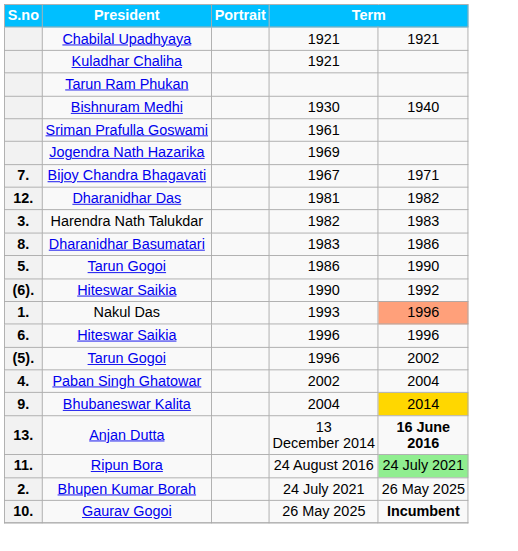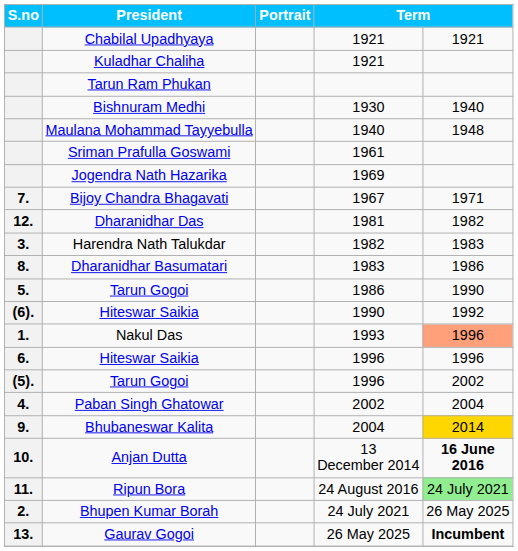+ row: (149, 130)
(23, 435) 13. -> (23, 457) 10.
(23, 511) 10. -> (23, 534) 13.
